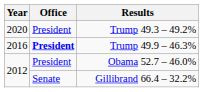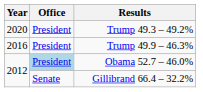(53, 45) bold -> (52, 45) normal
(52, 62) no background -> (52, 62) lightblue background
